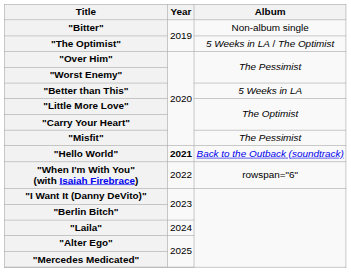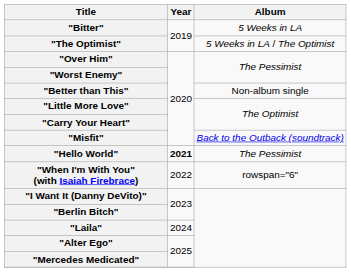(270, 28) Non-album single -> (270, 28) 5 Weeks in LA
(270, 91) 5 Weeks in LA -> (270, 91) Non-album single
(270, 138) The Pessimist -> (270, 138) Back to the Outback (soundtrack)
(270, 153) Back to the Outback (soundtrack) -> (270, 153) The Pessimist
